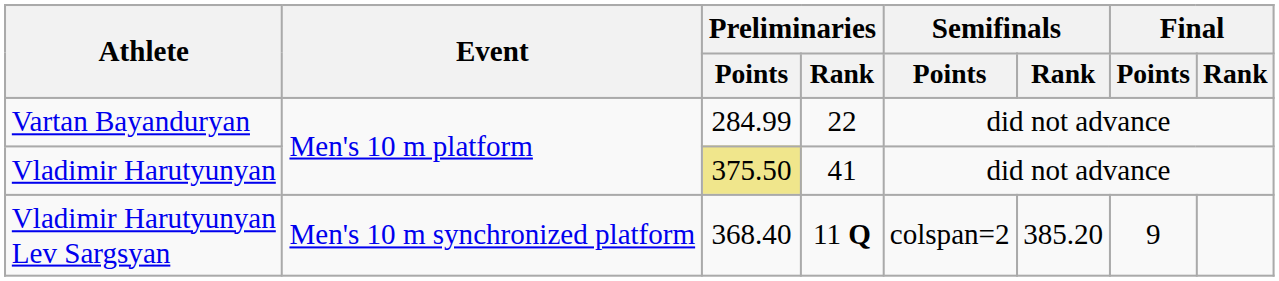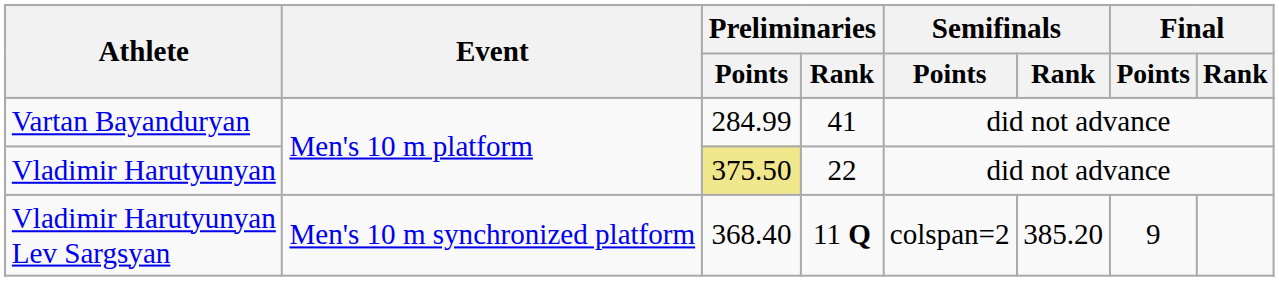(842, 122) 22 -> (842, 122) 41
(842, 170) 41 -> (842, 170) 22
